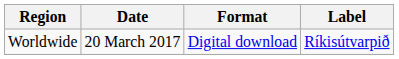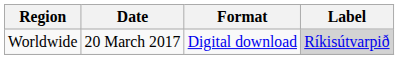(347, 41) no background -> (347, 41) lightgrey background
